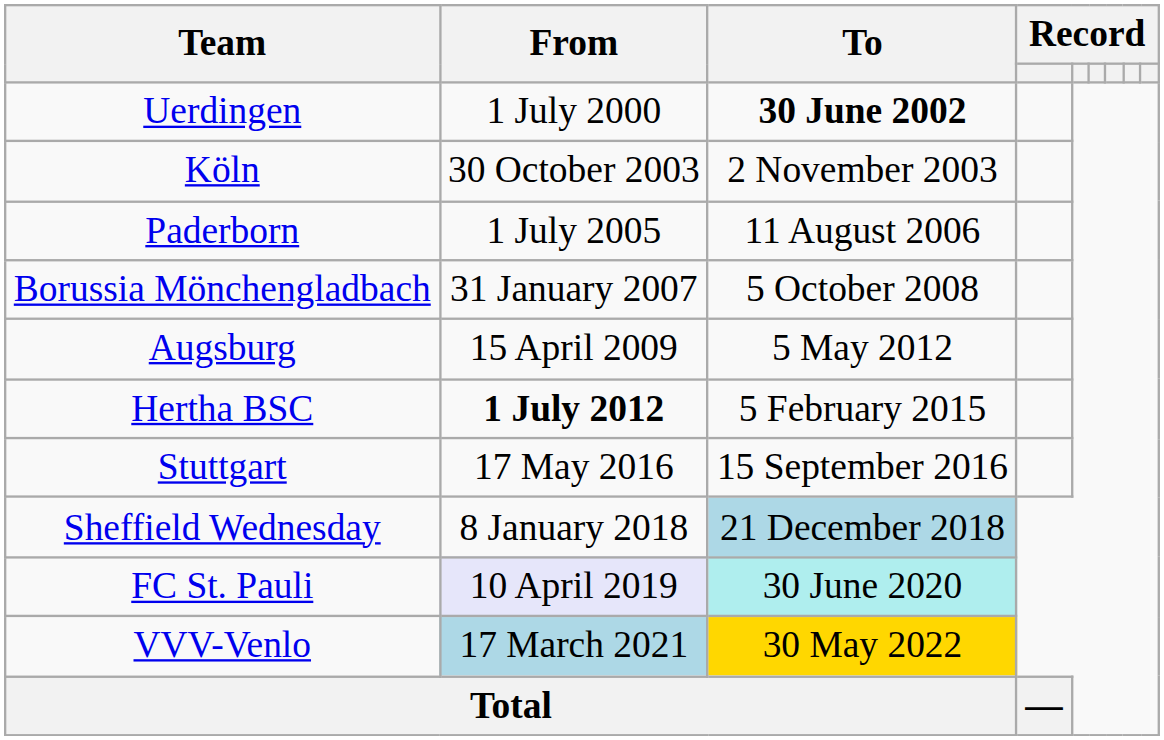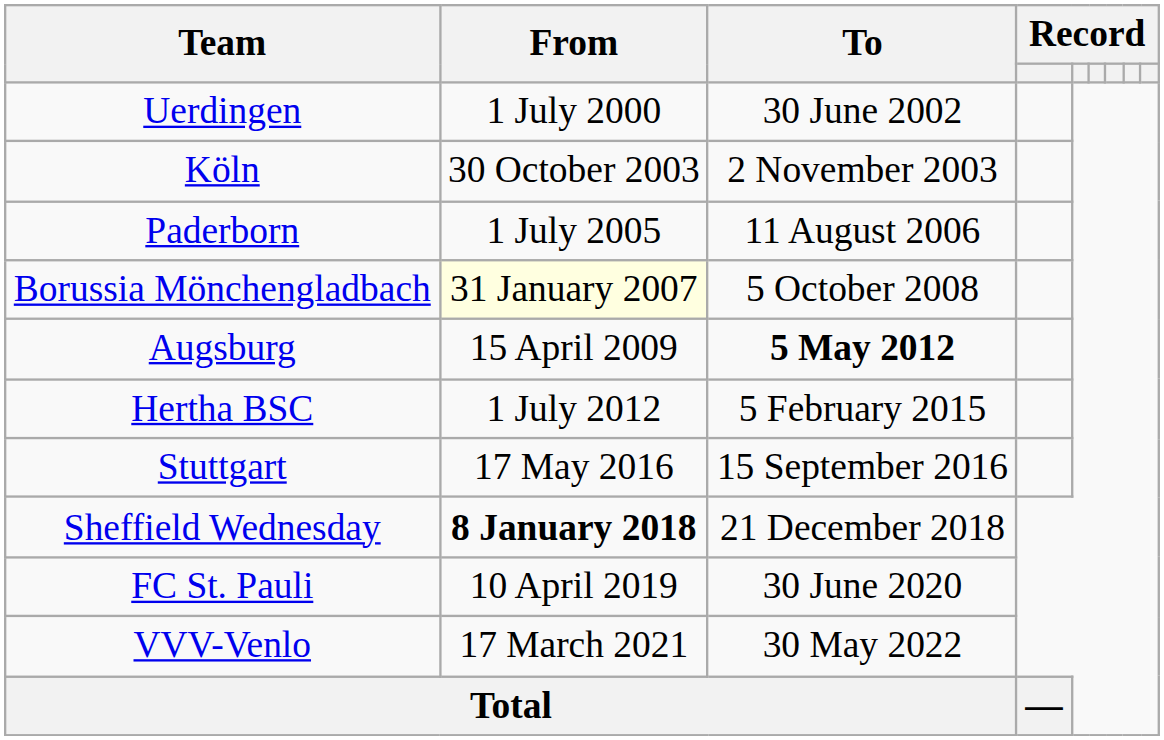(862, 110) bold -> (862, 110) normal
(574, 288) no background -> (574, 288) lightyellow background
(862, 348) normal -> (862, 348) bold
(574, 407) bold -> (574, 407) normal
(574, 526) normal -> (574, 526) bold
(862, 526) lightblue background -> (862, 526) no background
(574, 585) lavender background -> (574, 585) no background
(862, 585) paleturquoise background -> (862, 585) no background
(574, 645) lightblue background -> (574, 645) no background
(862, 645) gold background -> (862, 645) no background
